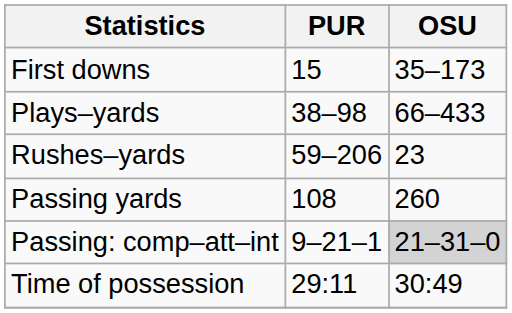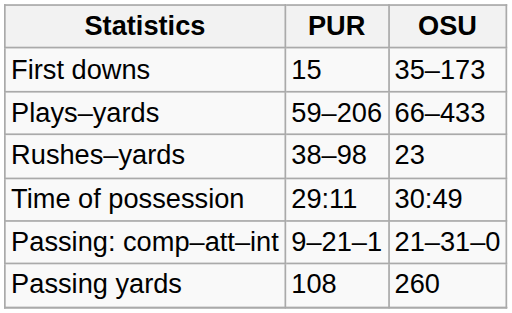(329, 112) 38–98 -> (337, 112) 59–206
(337, 155) 59–206 -> (329, 155) 38–98
rows swapped: (97, 198) <-> (128, 285)
(448, 241) lightgrey background -> (448, 241) no background
